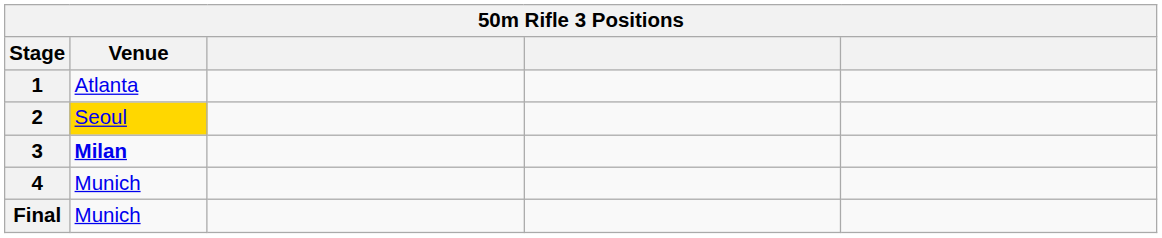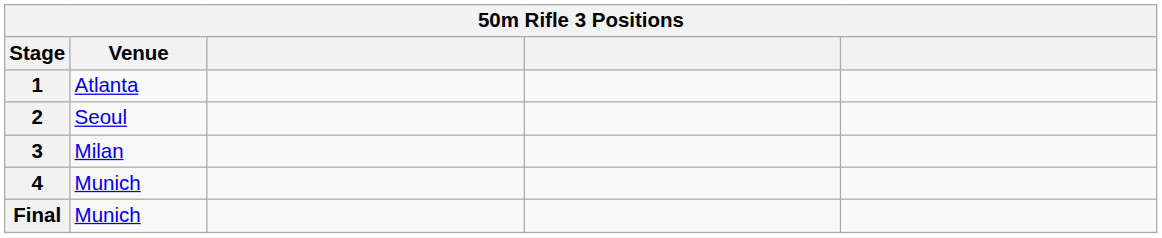(101, 118) gold background -> (101, 118) no background
(101, 150) bold -> (99, 150) normal
